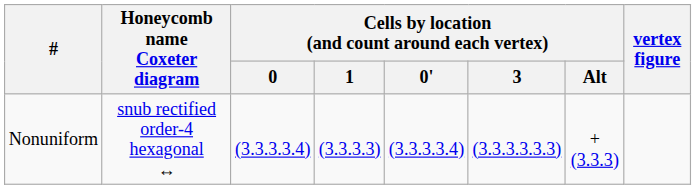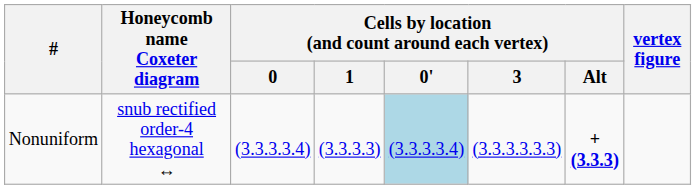(427, 149) no background -> (426, 149) lightblue background
(595, 149) normal -> (595, 149) bold
